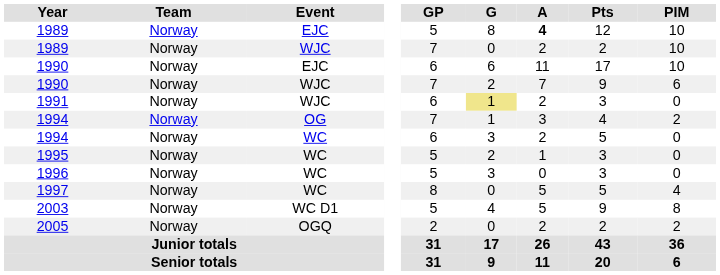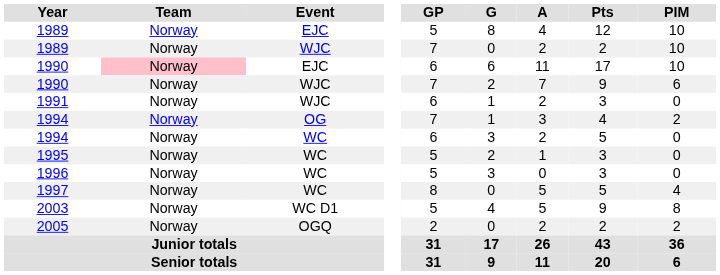(542, 30) bold -> (542, 30) normal
(174, 66) no background -> (174, 66) pink background
(491, 101) khaki background -> (491, 101) no background
